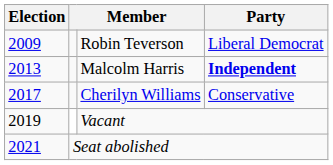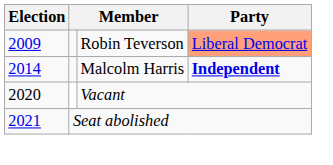(266, 43) no background -> (250, 43) lightsalmon background
(25, 69) 2013 -> (25, 69) 2014
- row: (140, 95)
(25, 120) 2019 -> (25, 95) 2020
